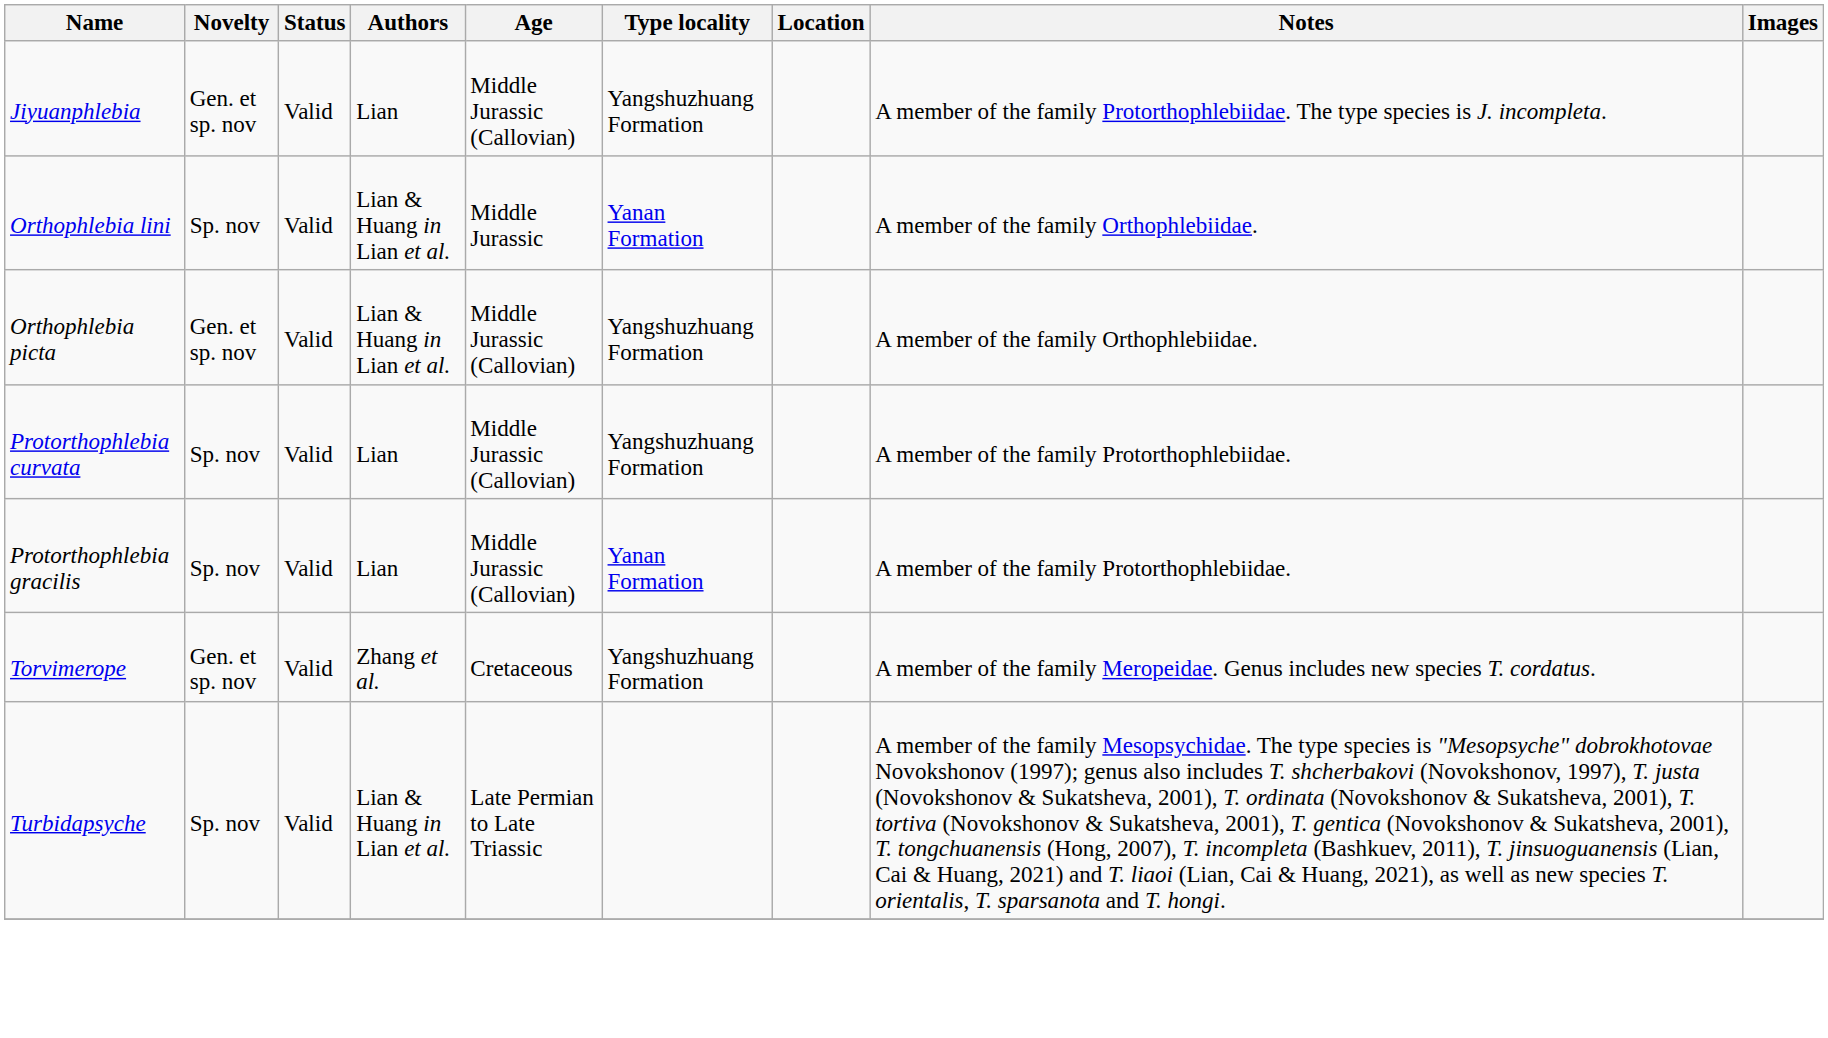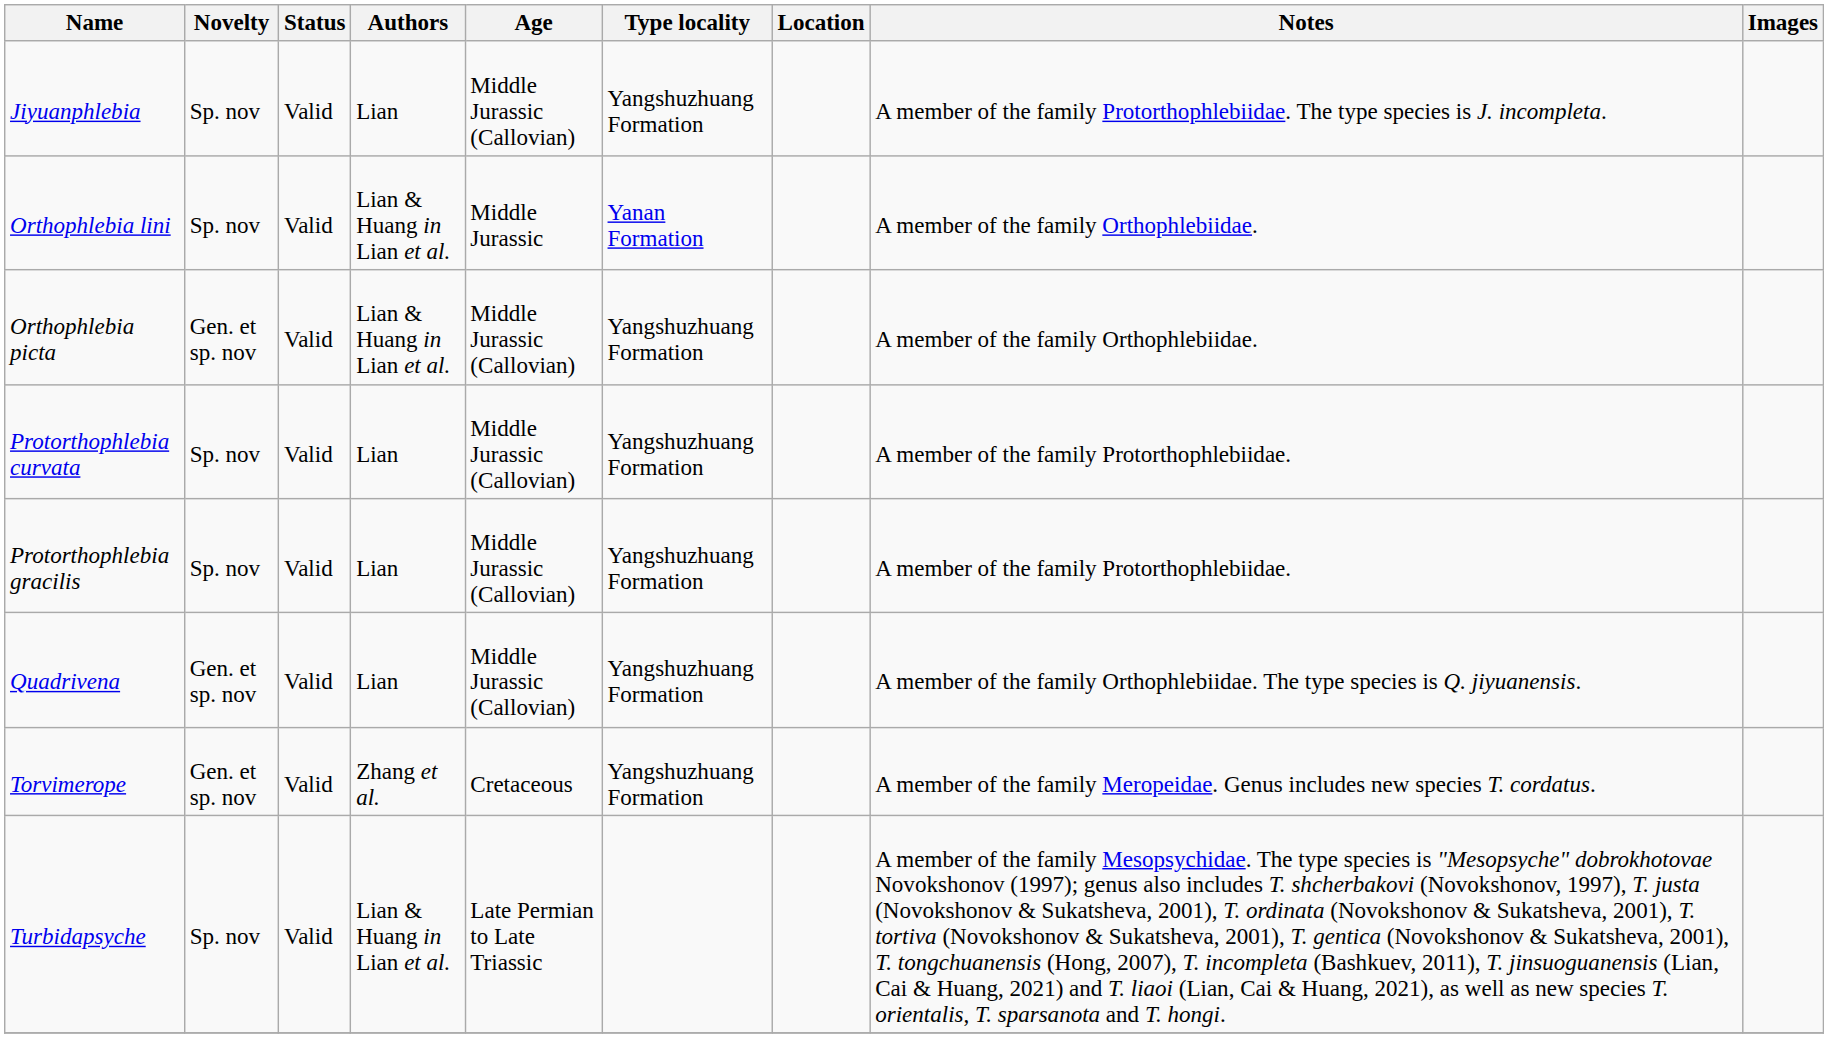(223, 111) Gen. et sp. nov -> (225, 111) Sp. nov
(656, 568) Yanan Formation -> (681, 568) Yangshuzhuang Formation
+ row: (65, 682)
